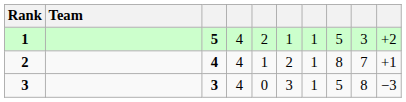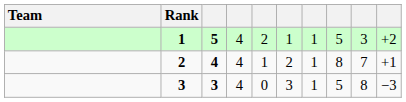columns swapped: (25, 16) <-> (66, 16)
